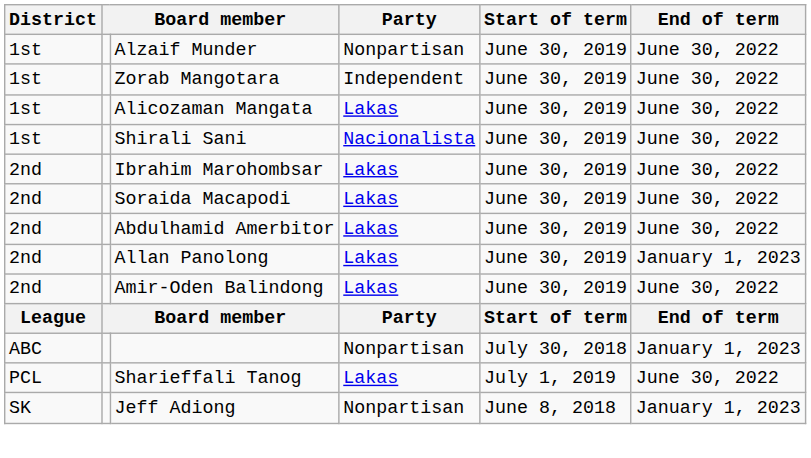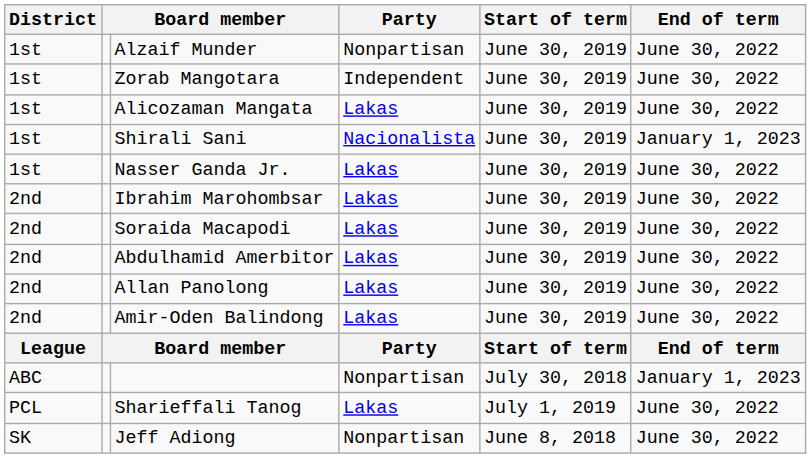(707, 139) June 30, 2022 -> (718, 139) January 1, 2023
+ row: (203, 169)
(718, 259) January 1, 2023 -> (707, 289) June 30, 2022
(718, 408) January 1, 2023 -> (707, 438) June 30, 2022
